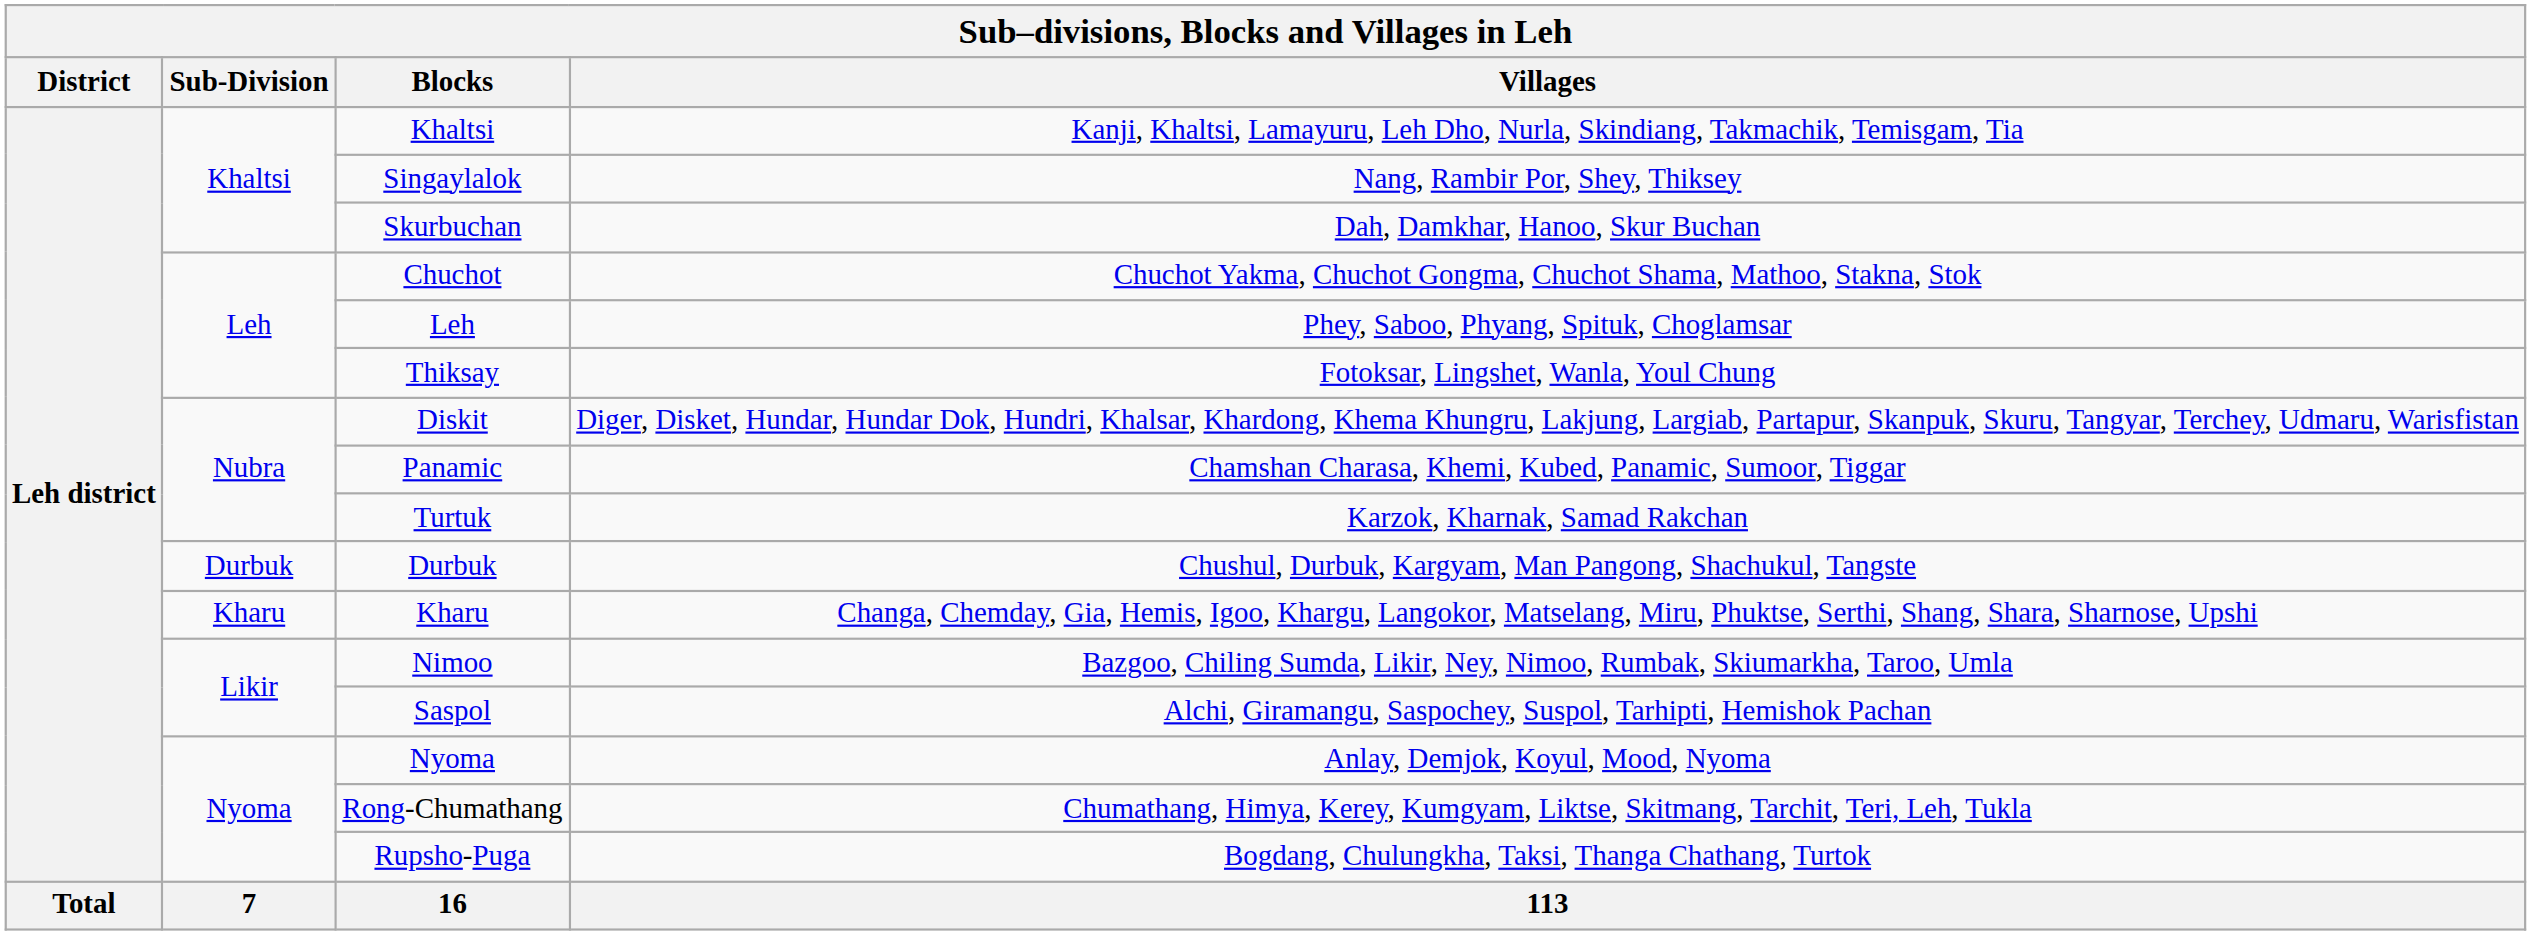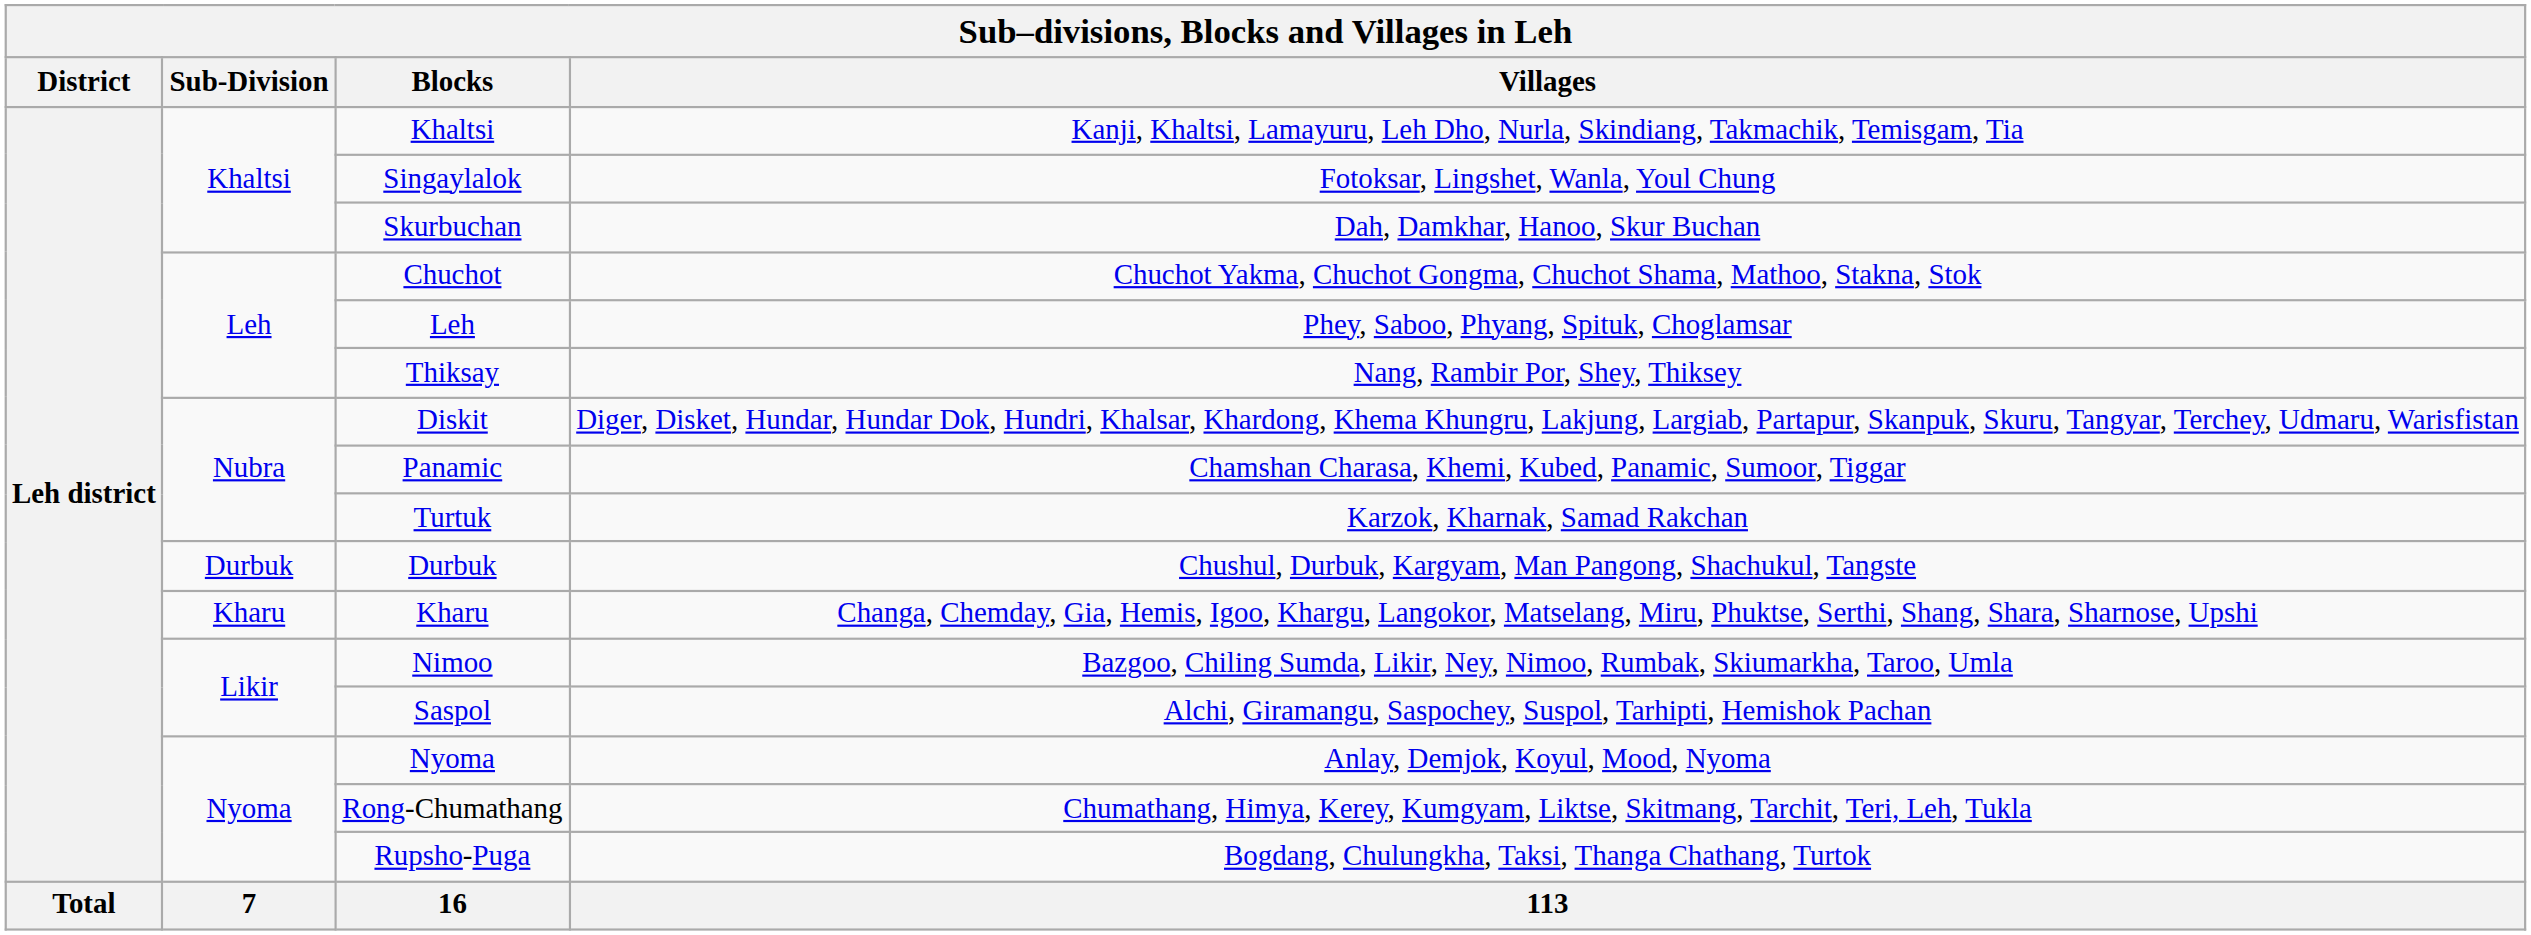(1548, 178) Nang, Rambir Por, Shey, Thiksey -> (1548, 178) Fotoksar, Lingshet, Wanla, Youl Chung
(1548, 372) Fotoksar, Lingshet, Wanla, Youl Chung -> (1548, 372) Nang, Rambir Por, Shey, Thiksey
